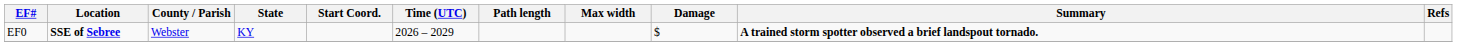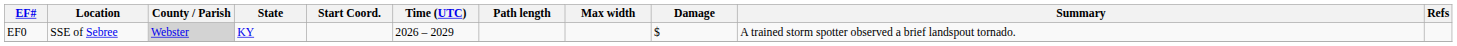(85, 32) bold -> (84, 32) normal
(170, 32) no background -> (170, 32) lightgrey background
(889, 32) bold -> (878, 32) normal
